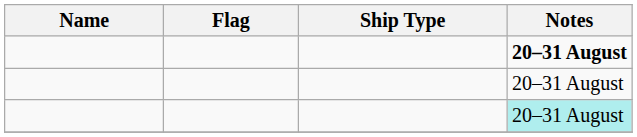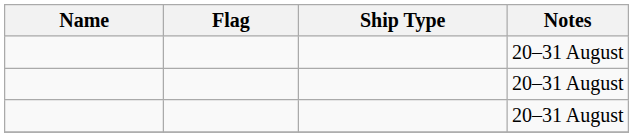(569, 52) bold -> (568, 52) normal
(568, 115) paleturquoise background -> (568, 115) no background
